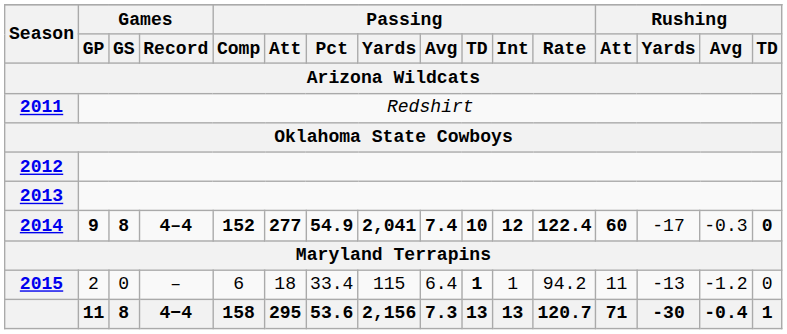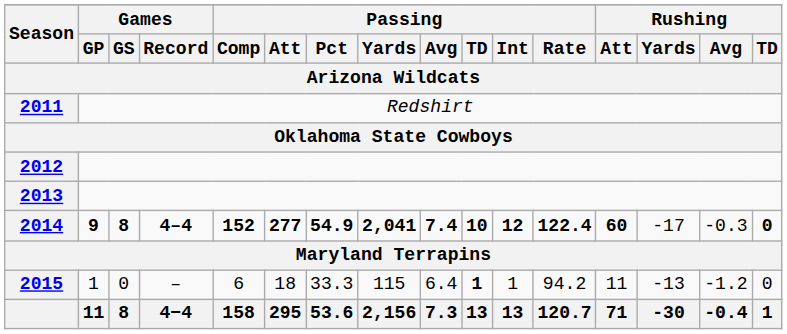(94, 284) 2 -> (94, 284) 1
(332, 284) 33.4 -> (332, 284) 33.3
